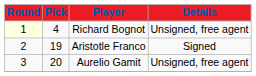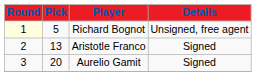(56, 29) 4 -> (56, 29) 5
(56, 46) 19 -> (56, 46) 13
(199, 63) Unsigned, free agent -> (199, 63) Signed
